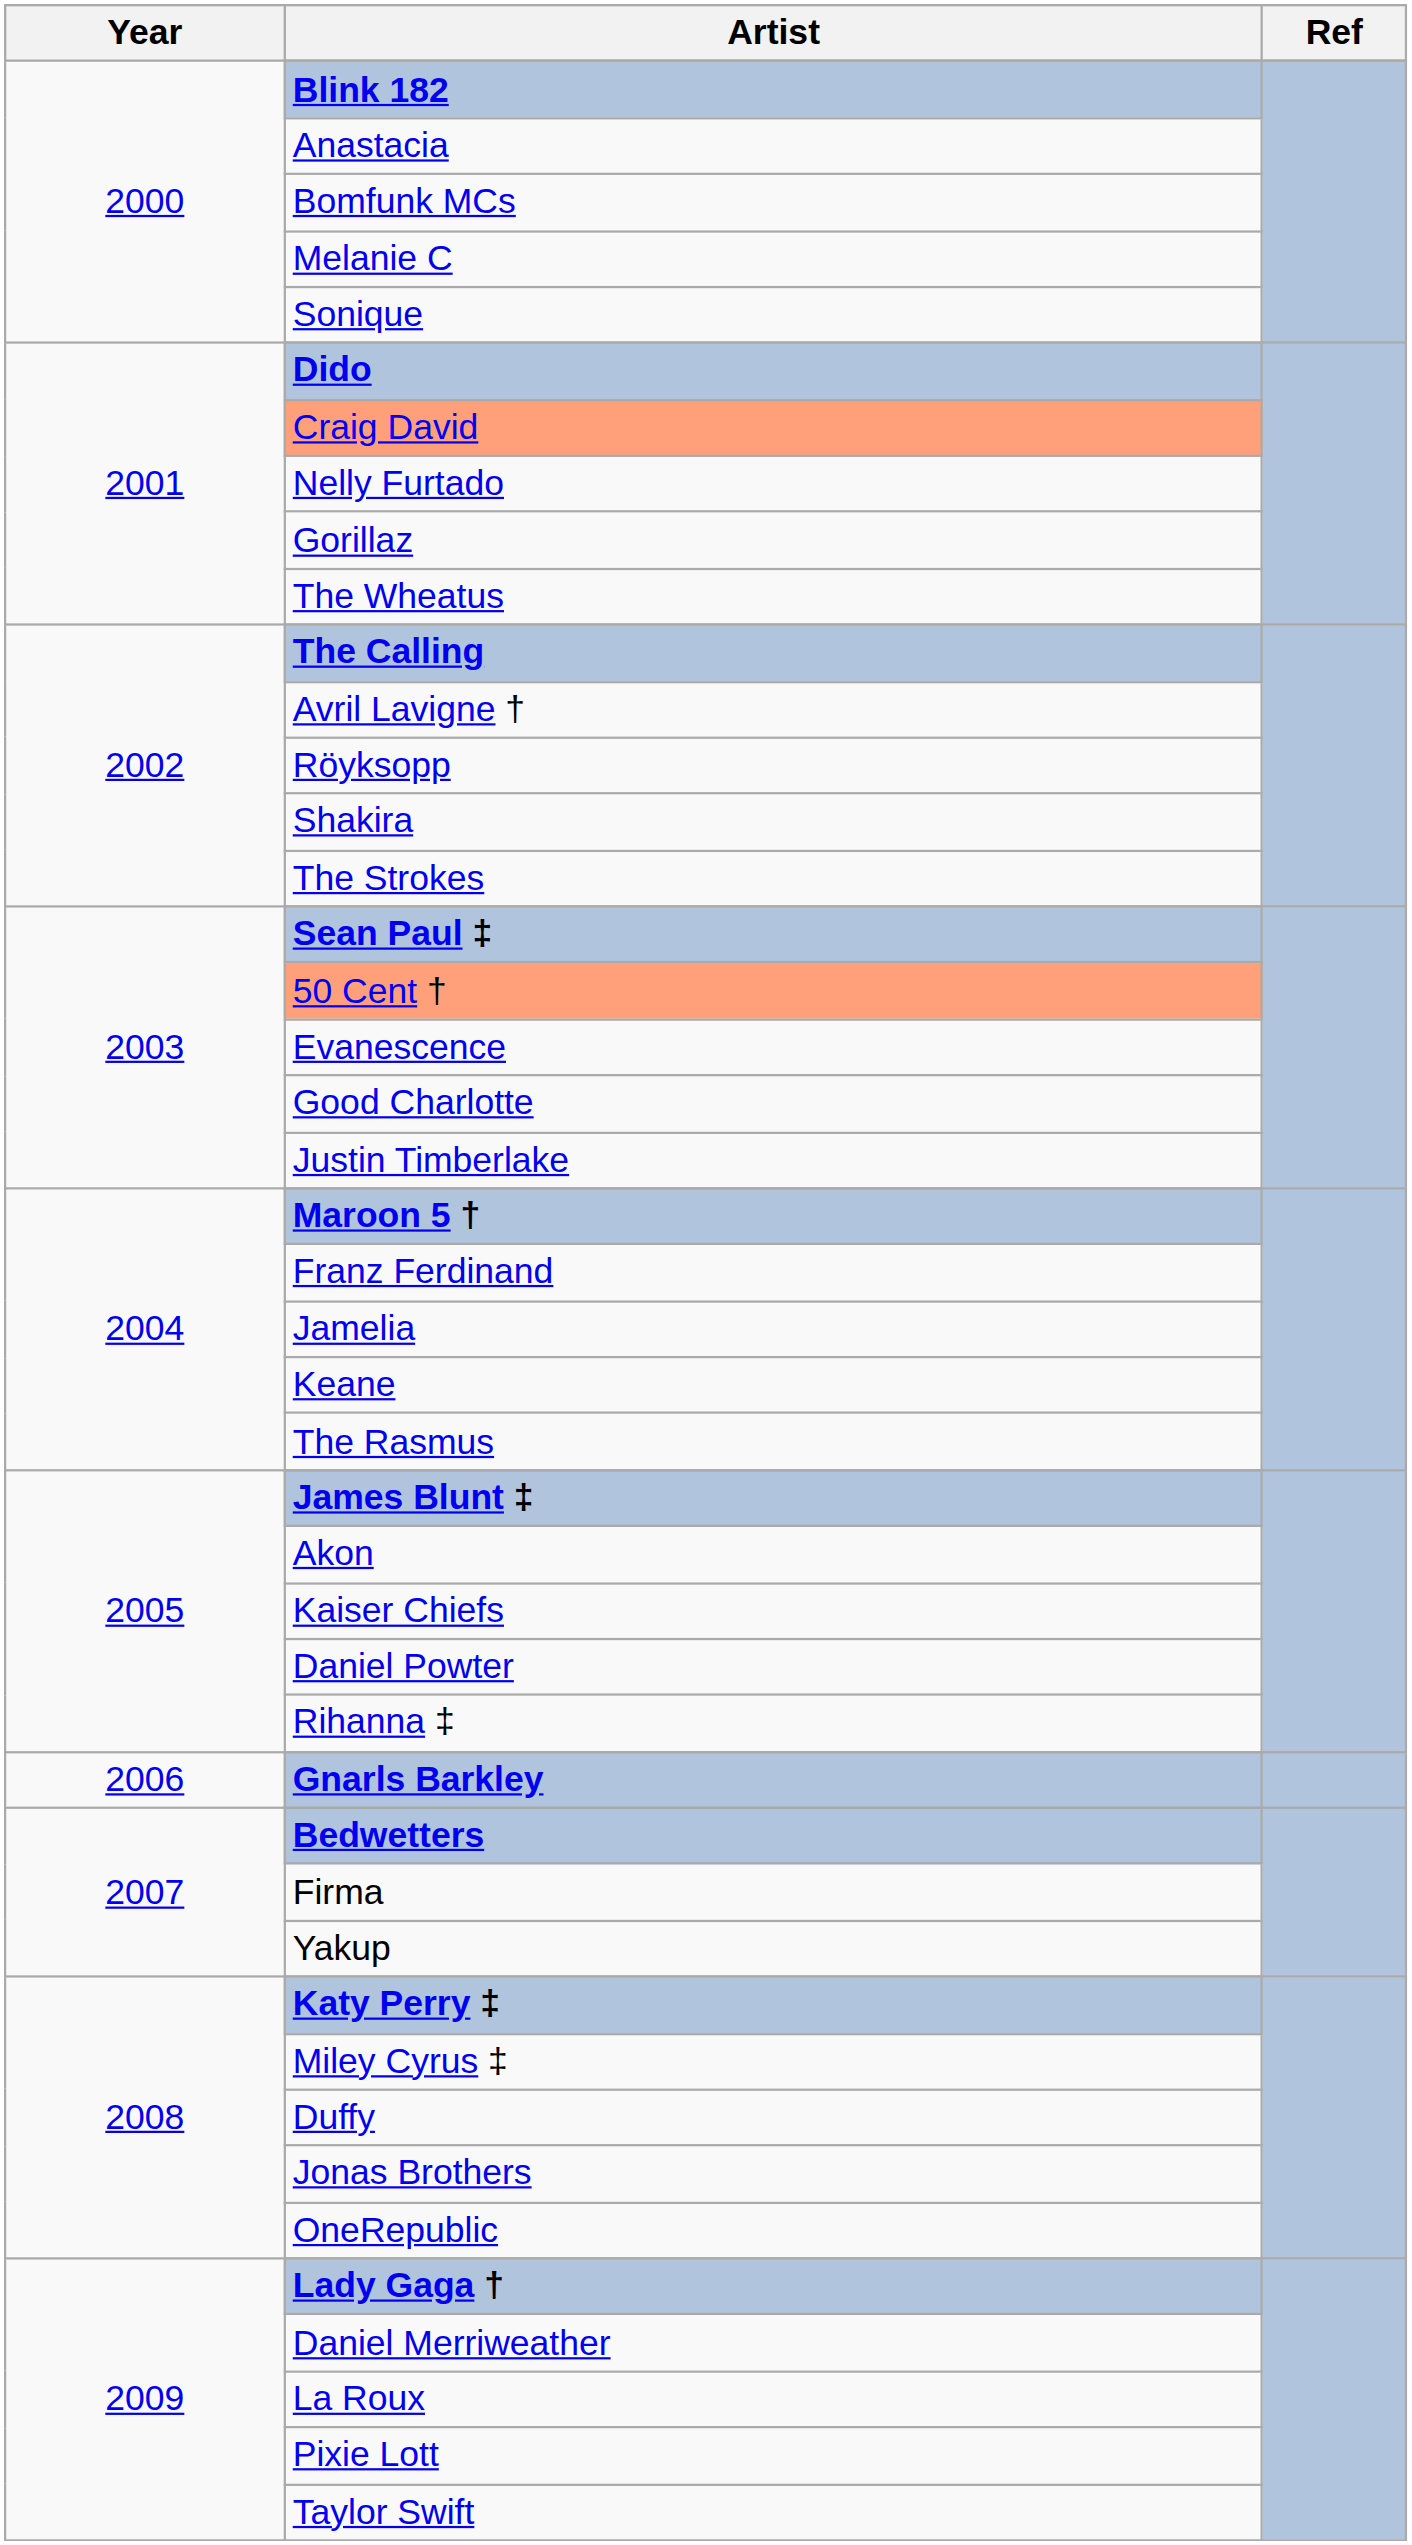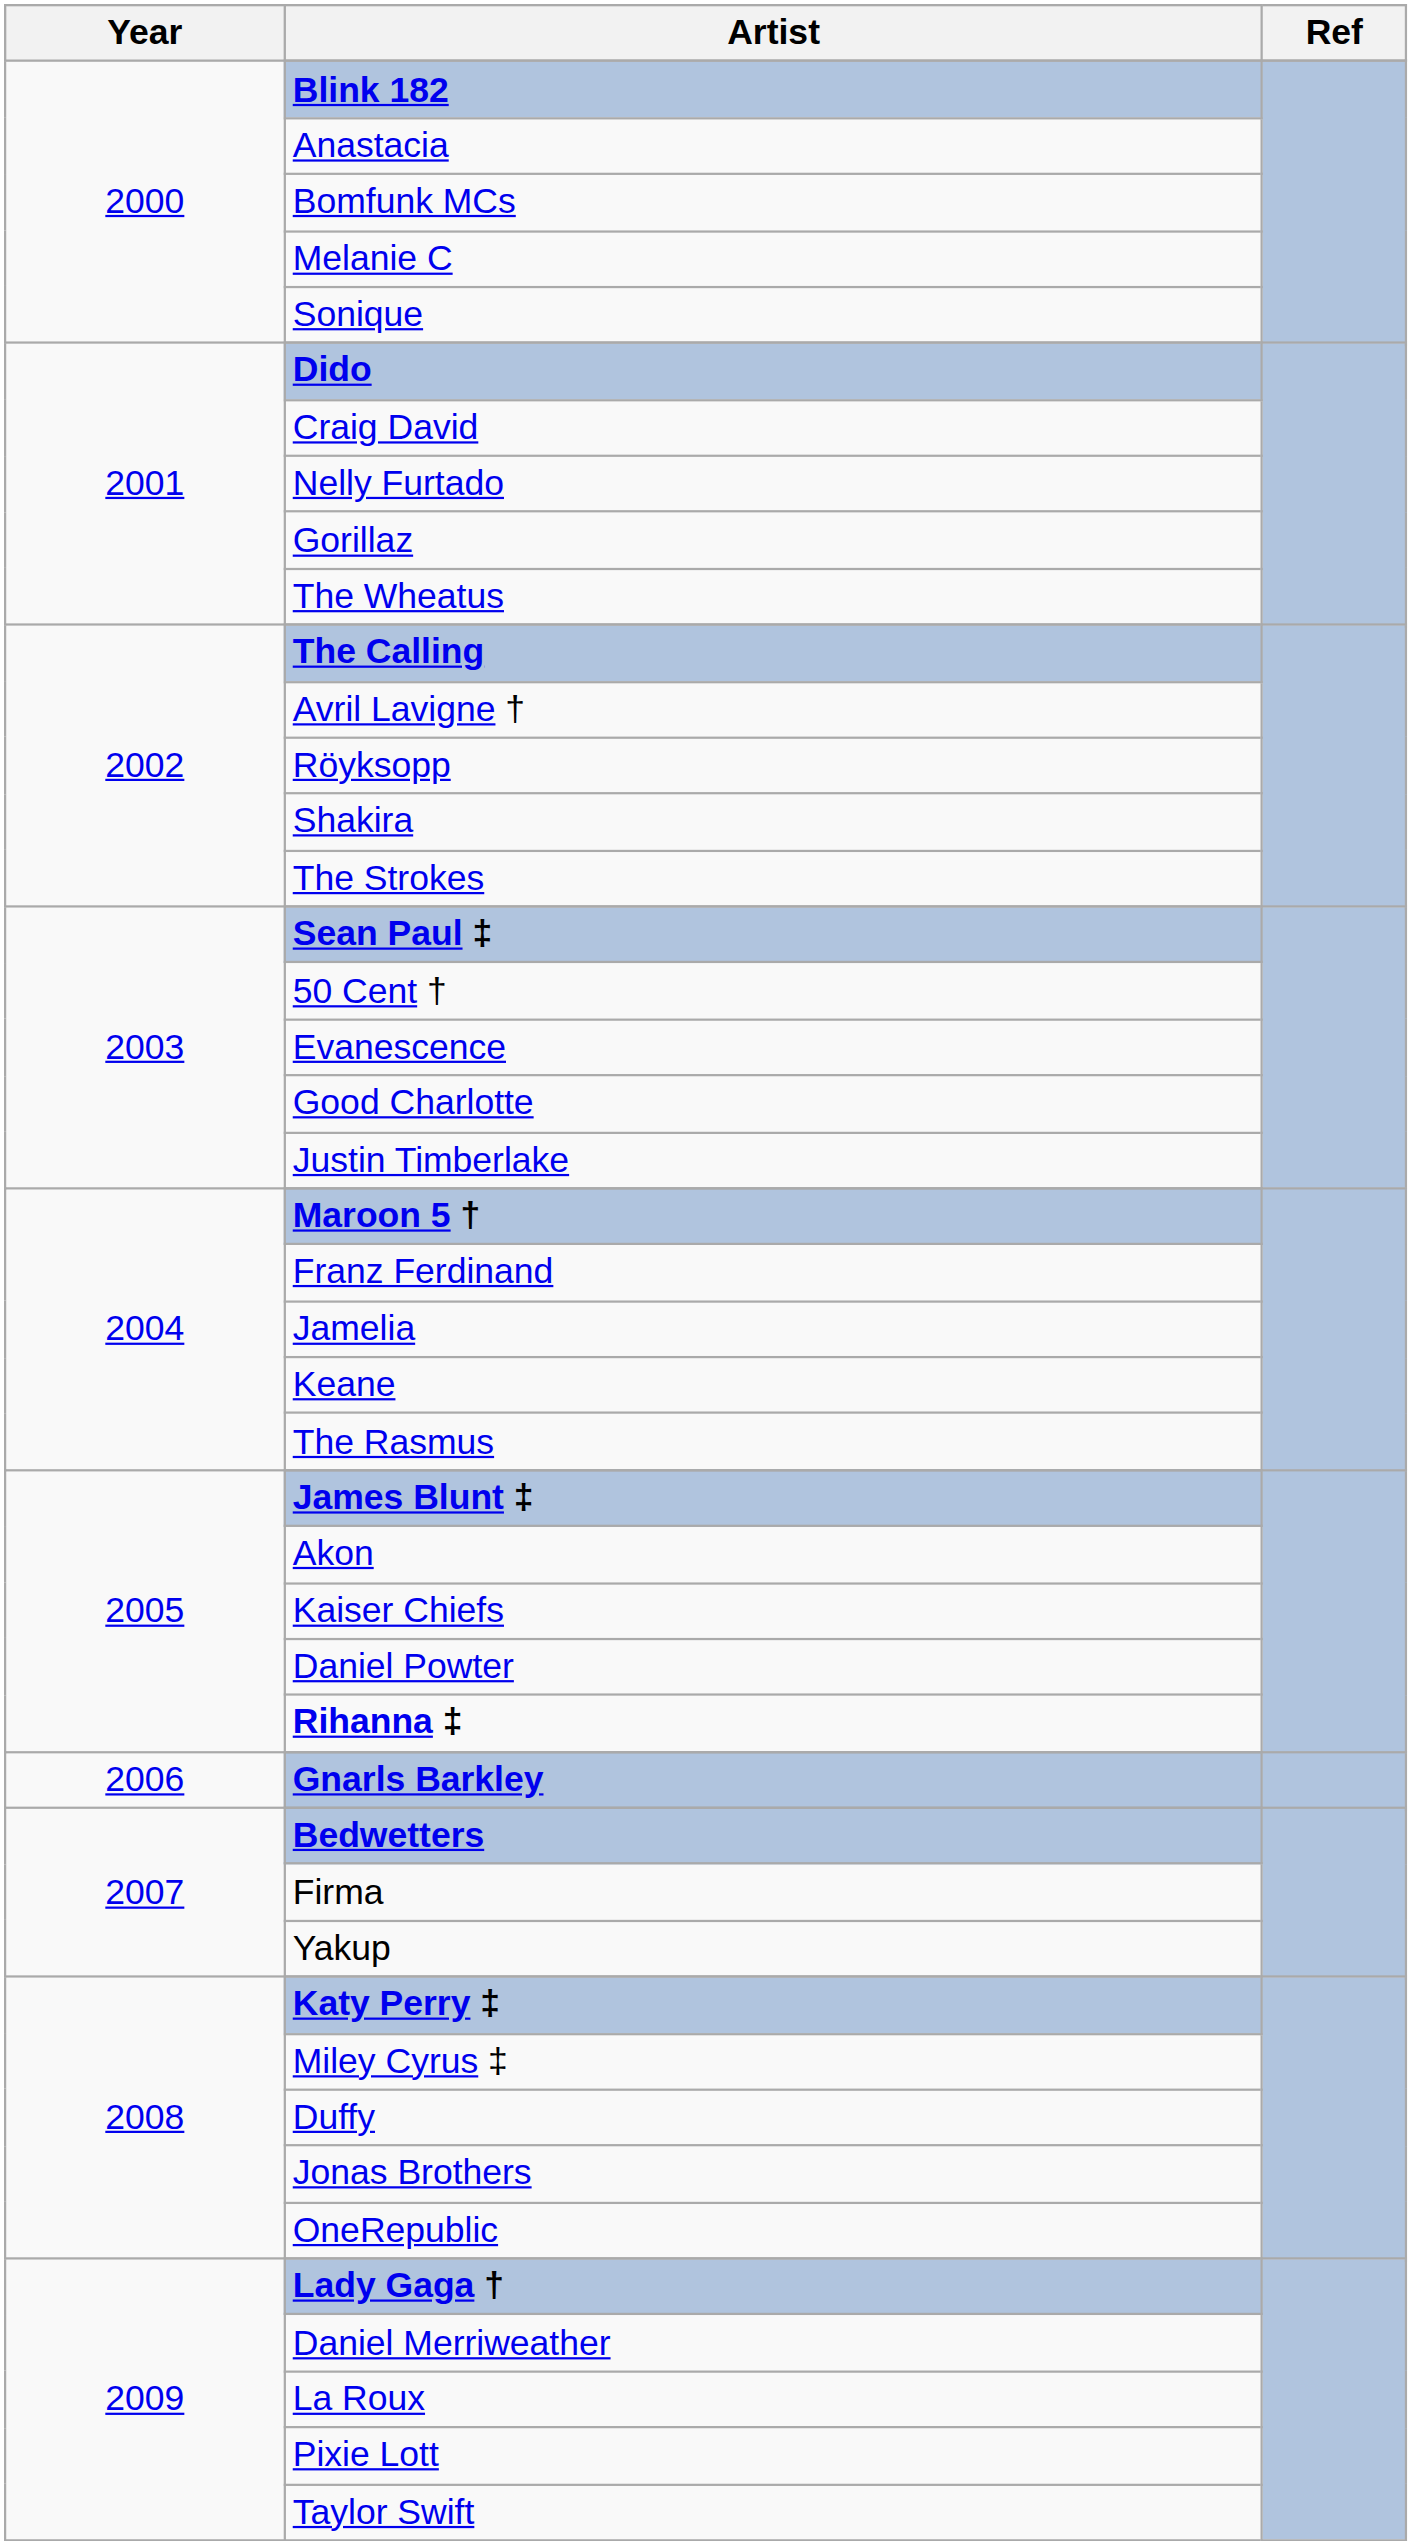(386, 426) lightsalmon background -> (386, 426) no background
(370, 990) lightsalmon background -> (370, 990) no background
(374, 1722) normal -> (378, 1722) bold
